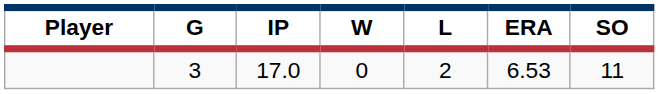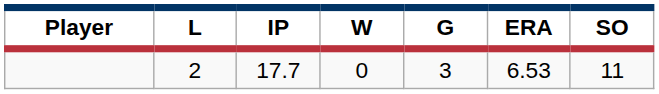columns swapped: (195, 28) <-> (445, 28)
(278, 69) 17.0 -> (278, 69) 17.7
